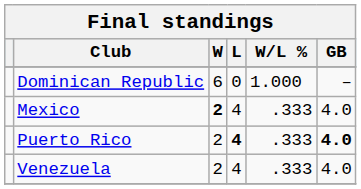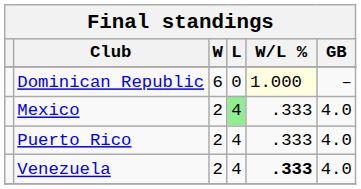(276, 82) no background -> (276, 82) lightyellow background
(218, 111) bold -> (218, 111) normal
(236, 111) no background -> (236, 111) lightgreen background
(236, 140) bold -> (236, 140) normal
(336, 140) bold -> (336, 140) normal
(281, 169) normal -> (281, 169) bold
